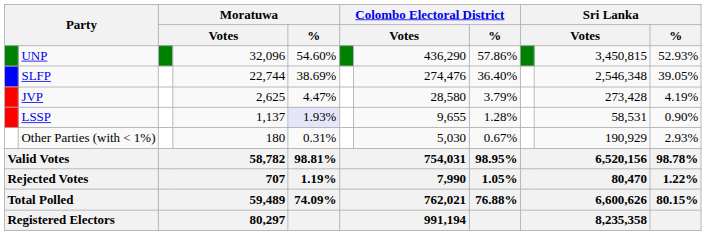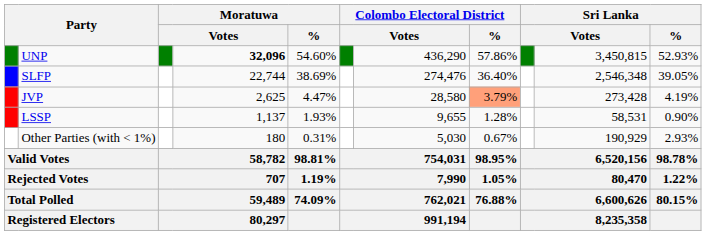(267, 55) normal -> (267, 55) bold
(501, 96) no background -> (501, 96) lightsalmon background
(320, 117) lavender background -> (320, 117) no background
